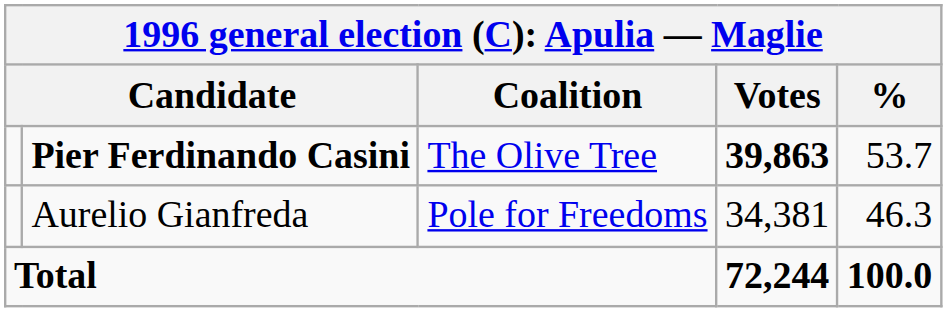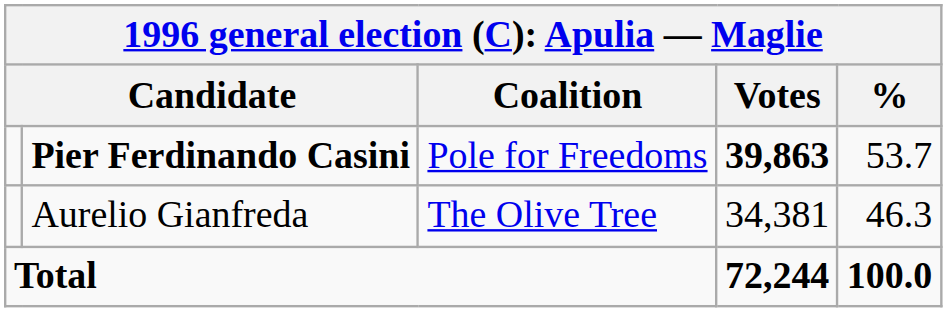(542, 154) The Olive Tree -> (567, 154) Pole for Freedoms
(567, 214) Pole for Freedoms -> (542, 214) The Olive Tree
